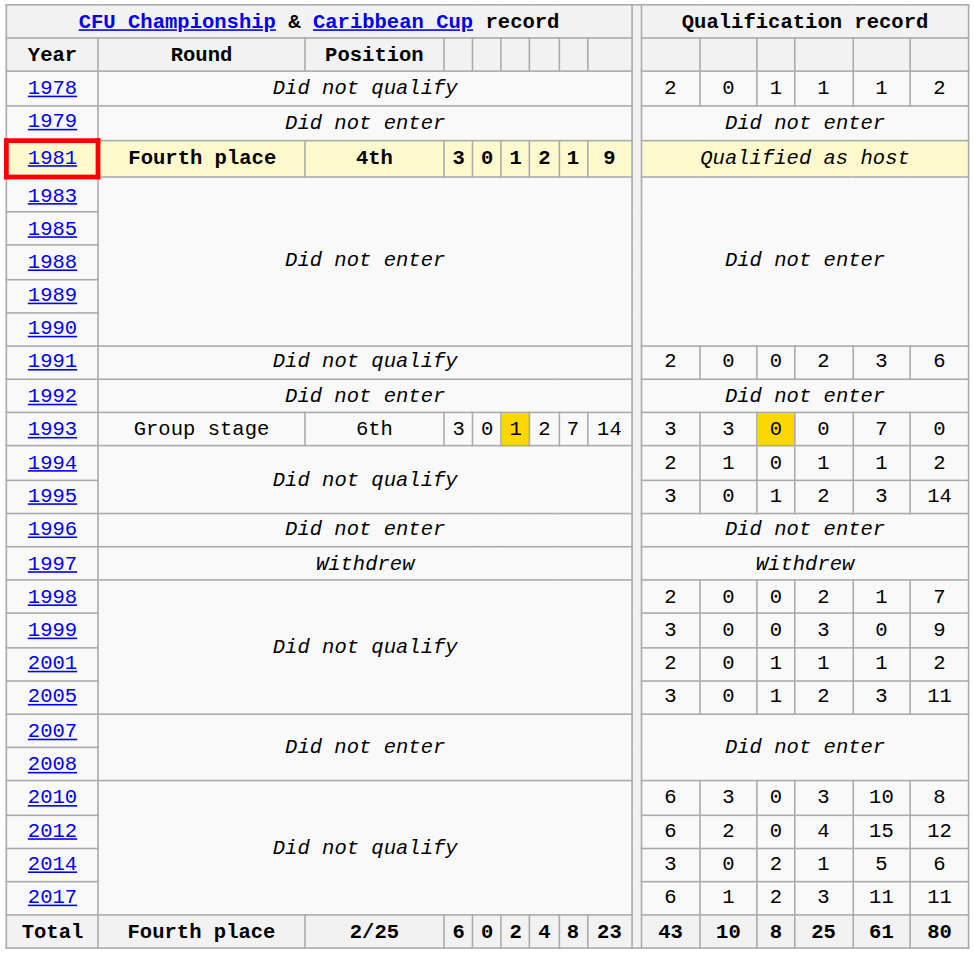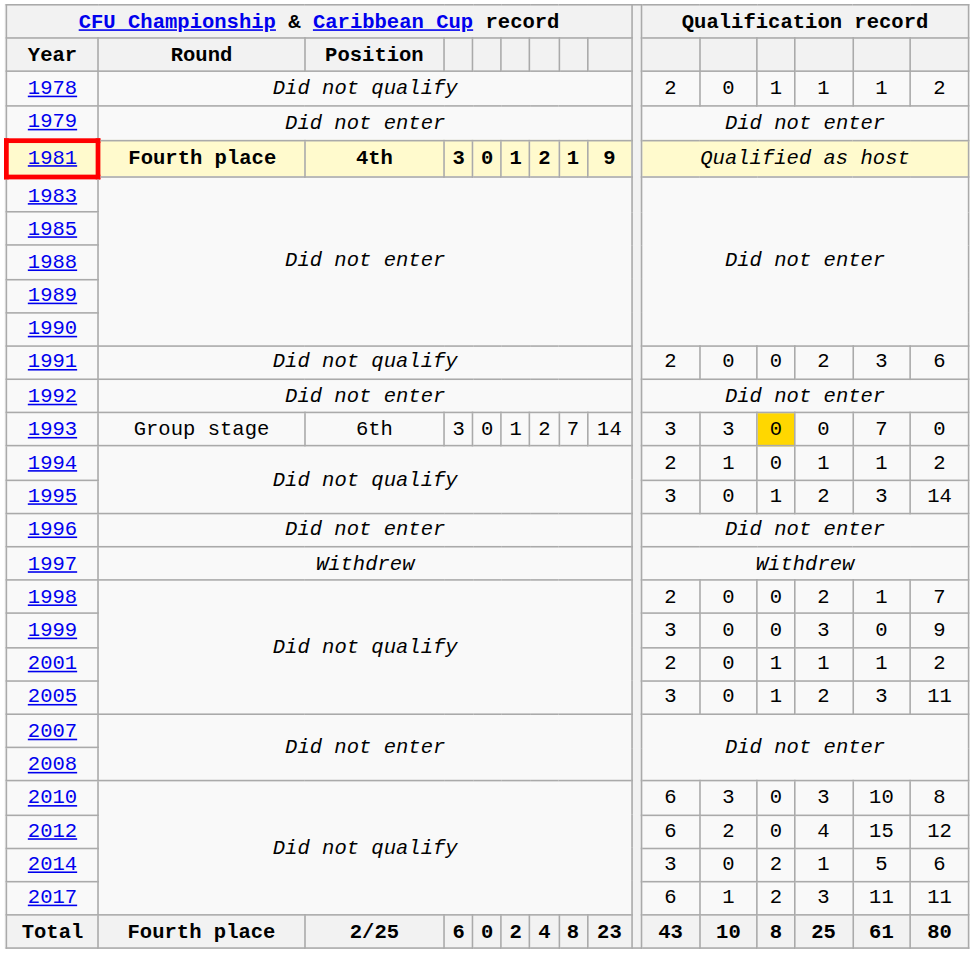(516, 430) gold background -> (516, 430) no background
